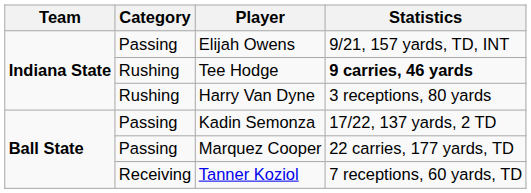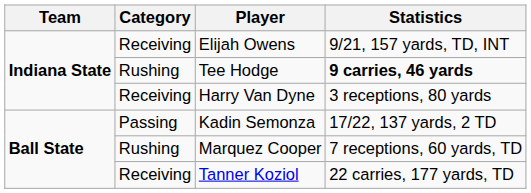(148, 44) Passing -> (155, 44) Receiving
(149, 96) Rushing -> (155, 96) Receiving
(148, 148) Passing -> (149, 148) Rushing
(422, 148) 22 carries, 177 yards, TD -> (426, 148) 7 receptions, 60 yards, TD
(426, 174) 7 receptions, 60 yards, TD -> (422, 174) 22 carries, 177 yards, TD
